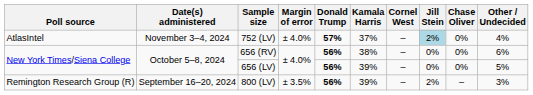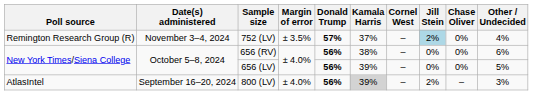(25, 38) AtlasIntel -> (70, 38) Remington Research Group (R)
(297, 38) ± 4.0% -> (297, 38) ± 3.5%
(70, 82) Remington Research Group (R) -> (25, 82) AtlasIntel
(297, 82) ± 3.5% -> (297, 82) ± 4.0%
(368, 82) no background -> (368, 82) lightgrey background
